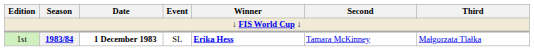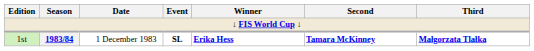(127, 39) bold -> (128, 39) normal
(177, 39) normal -> (177, 39) bold
(338, 39) normal -> (341, 39) bold
(450, 39) normal -> (453, 39) bold
